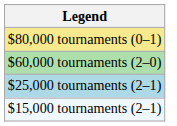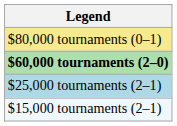(85, 62) normal -> (88, 62) bold
